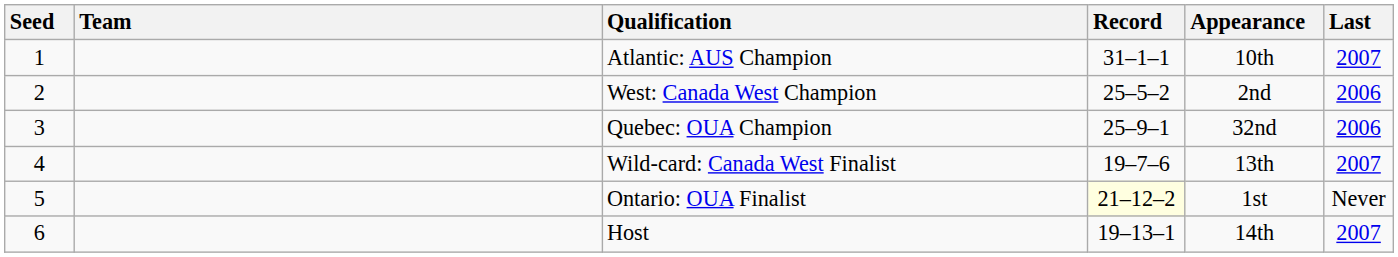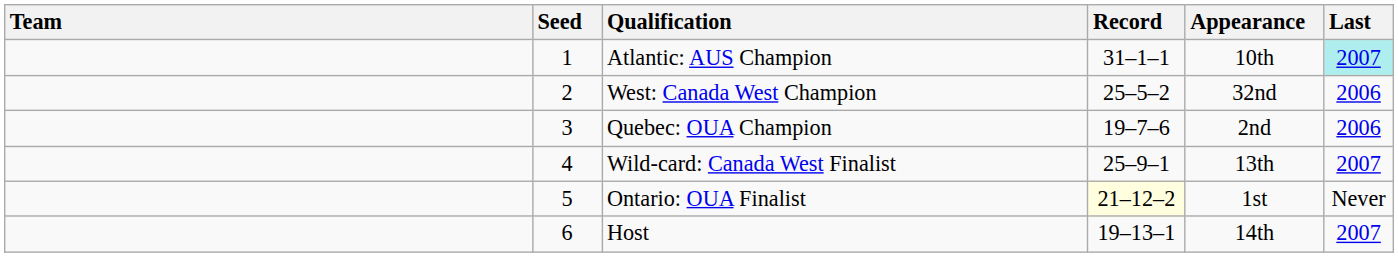columns swapped: (32, 22) <-> (105, 22)
(1359, 57) no background -> (1359, 57) paleturquoise background
(1254, 92) 2nd -> (1254, 92) 32nd
(1136, 127) 25–9–1 -> (1136, 127) 19–7–6
(1254, 127) 32nd -> (1254, 127) 2nd
(1136, 163) 19–7–6 -> (1136, 163) 25–9–1
